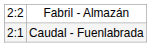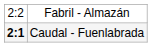(15, 32) normal -> (16, 32) bold
